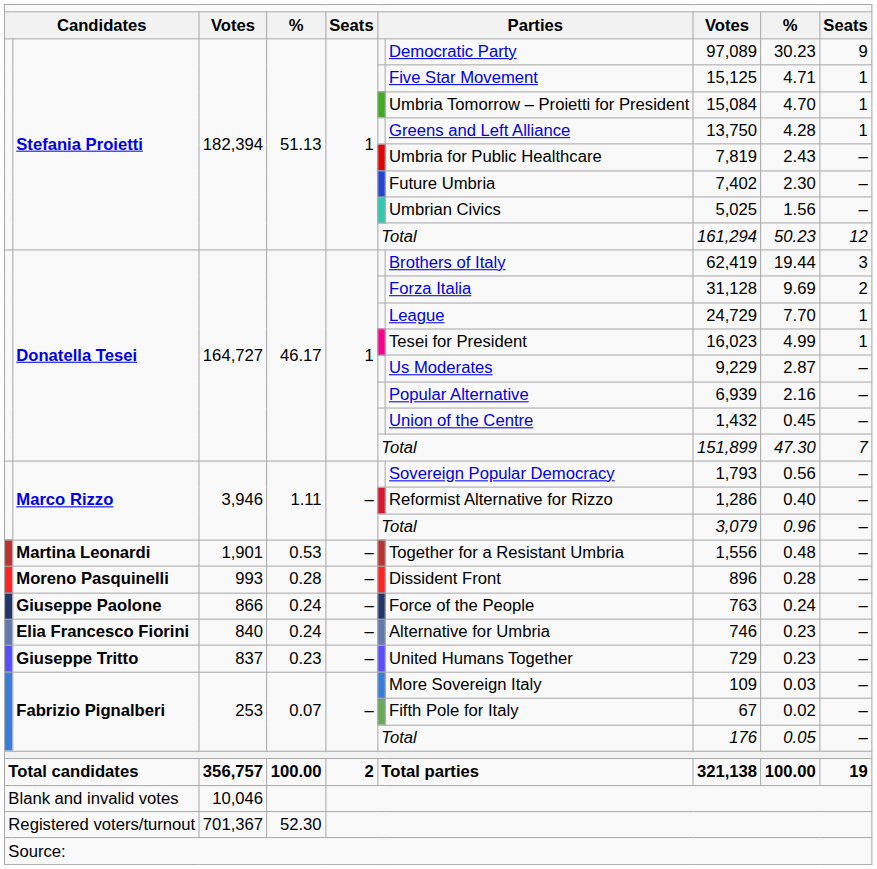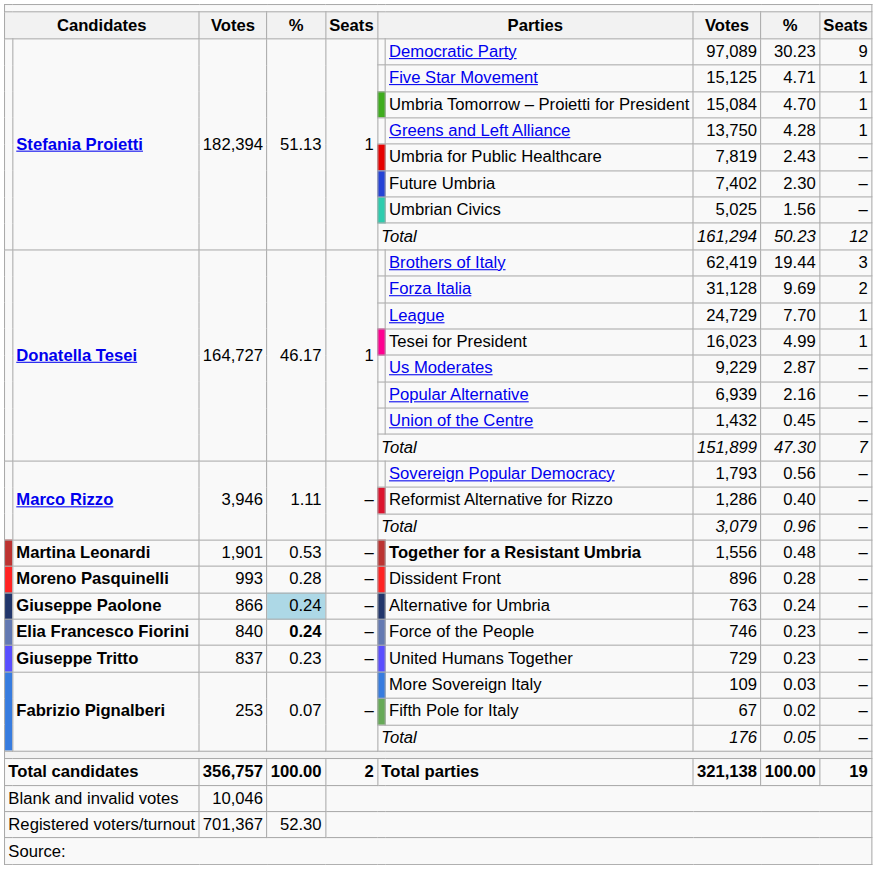(506, 553) normal -> (515, 553) bold
(305, 605) no background -> (305, 605) lightblue background
(462, 605) Force of the People -> (469, 605) Alternative for Umbria
(305, 632) normal -> (305, 632) bold
(469, 632) Alternative for Umbria -> (462, 632) Force of the People
